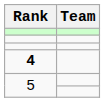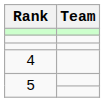(31, 61) bold -> (31, 61) normal
